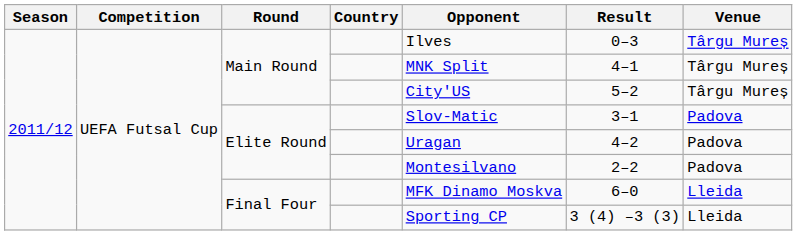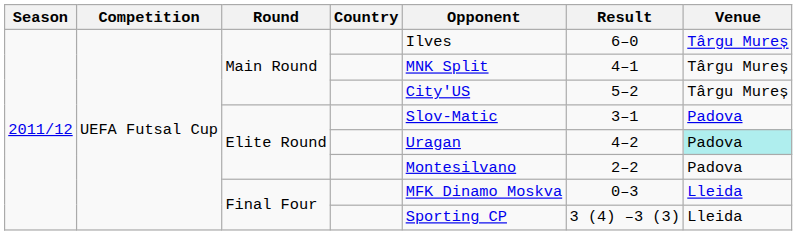(625, 42) 0–3 -> (625, 42) 6–0
(715, 142) no background -> (715, 142) paleturquoise background
(625, 192) 6–0 -> (625, 192) 0–3
